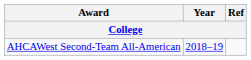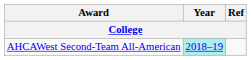(204, 47) no background -> (204, 47) paleturquoise background
